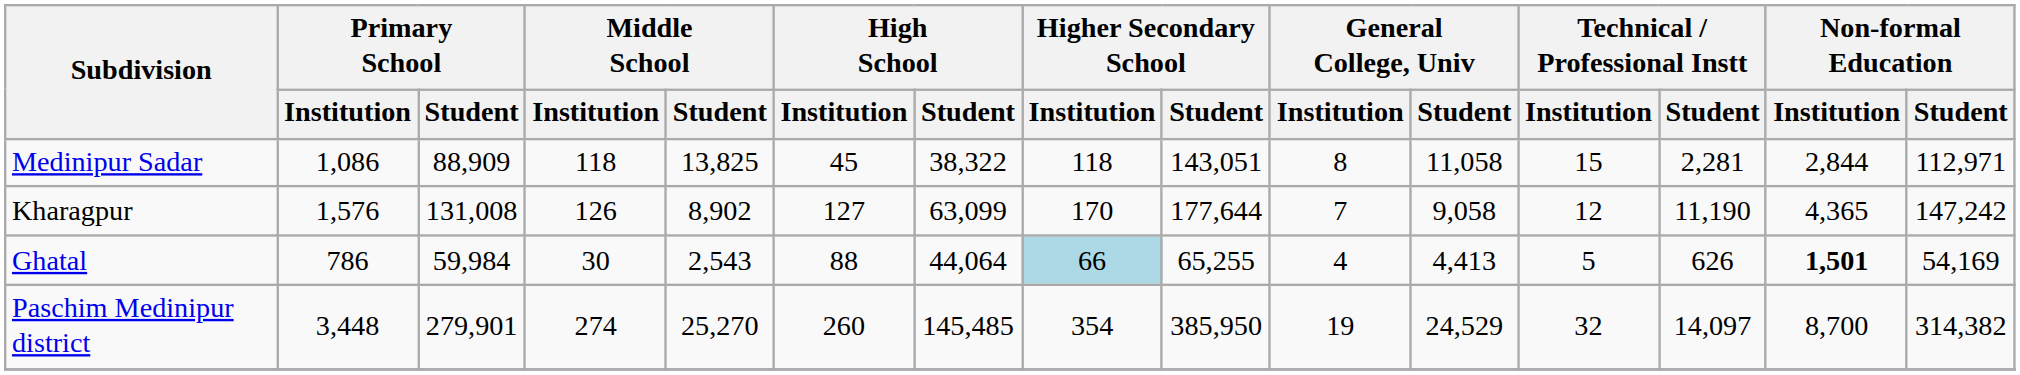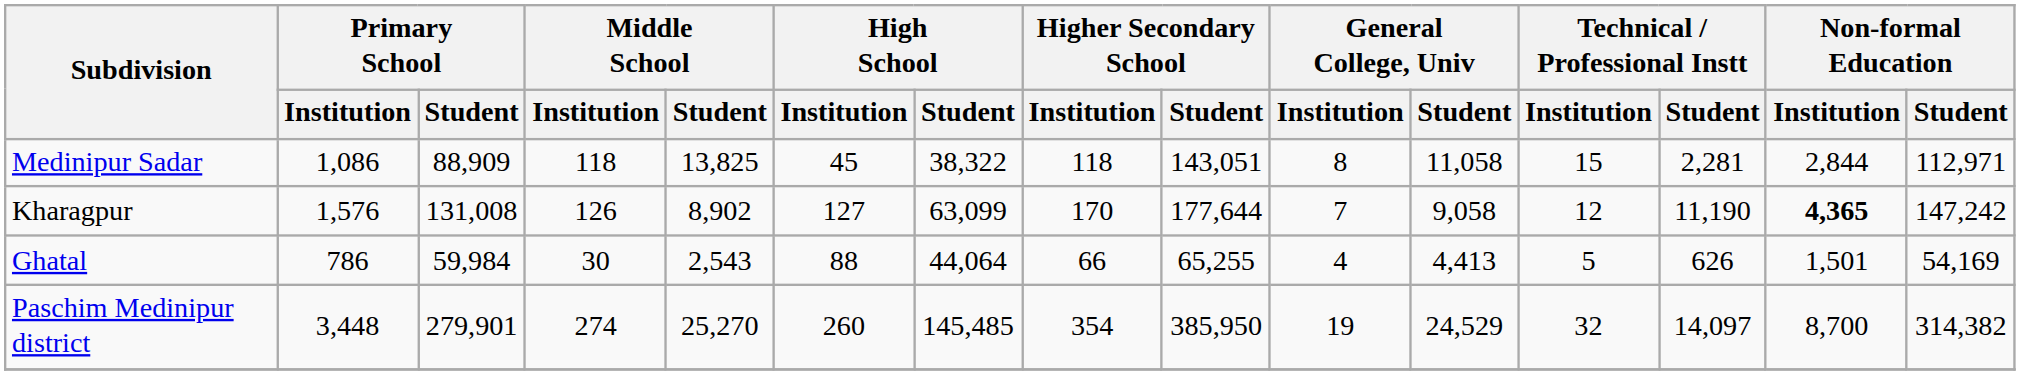(1837, 210) normal -> (1837, 210) bold
(1092, 259) lightblue background -> (1092, 259) no background
(1837, 259) bold -> (1837, 259) normal
